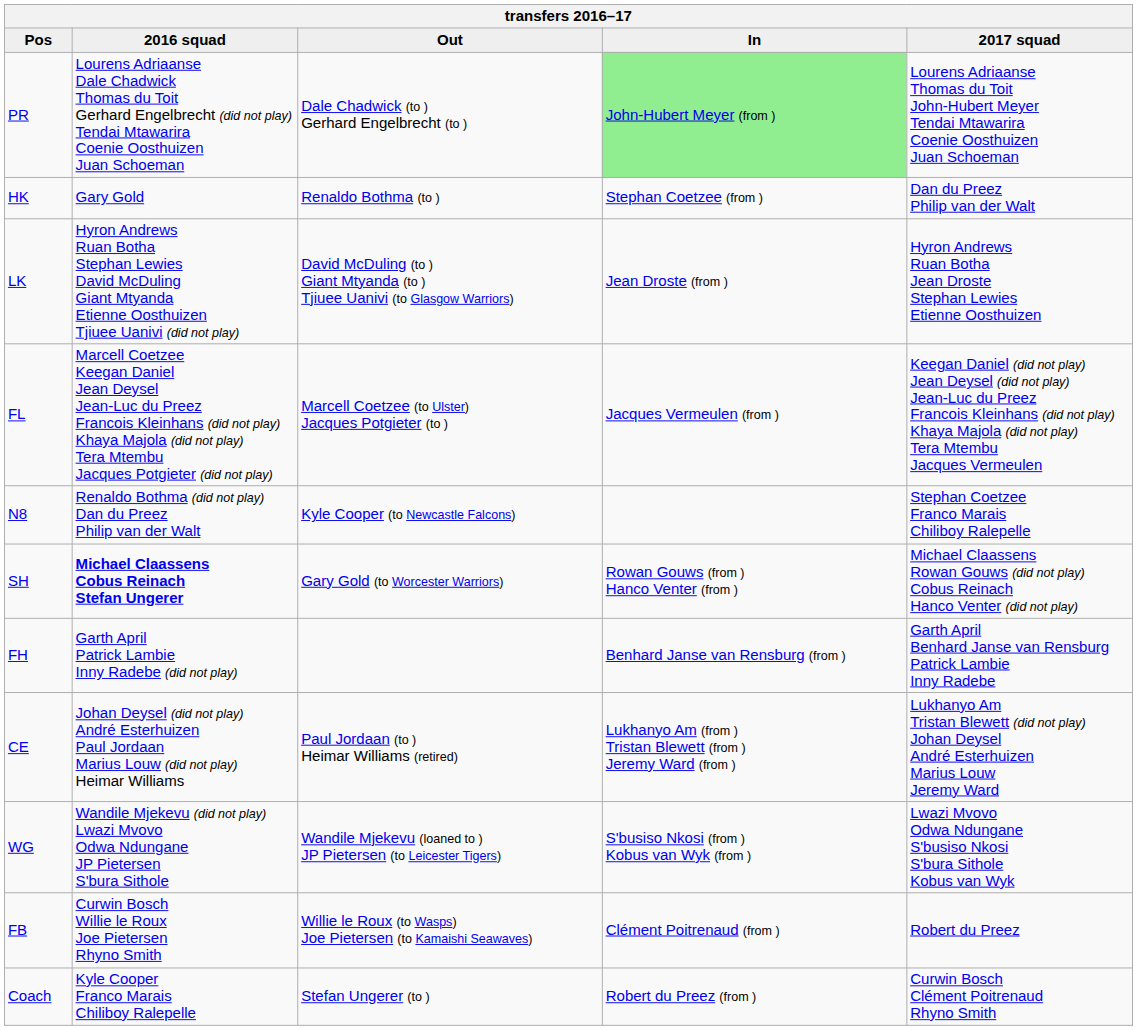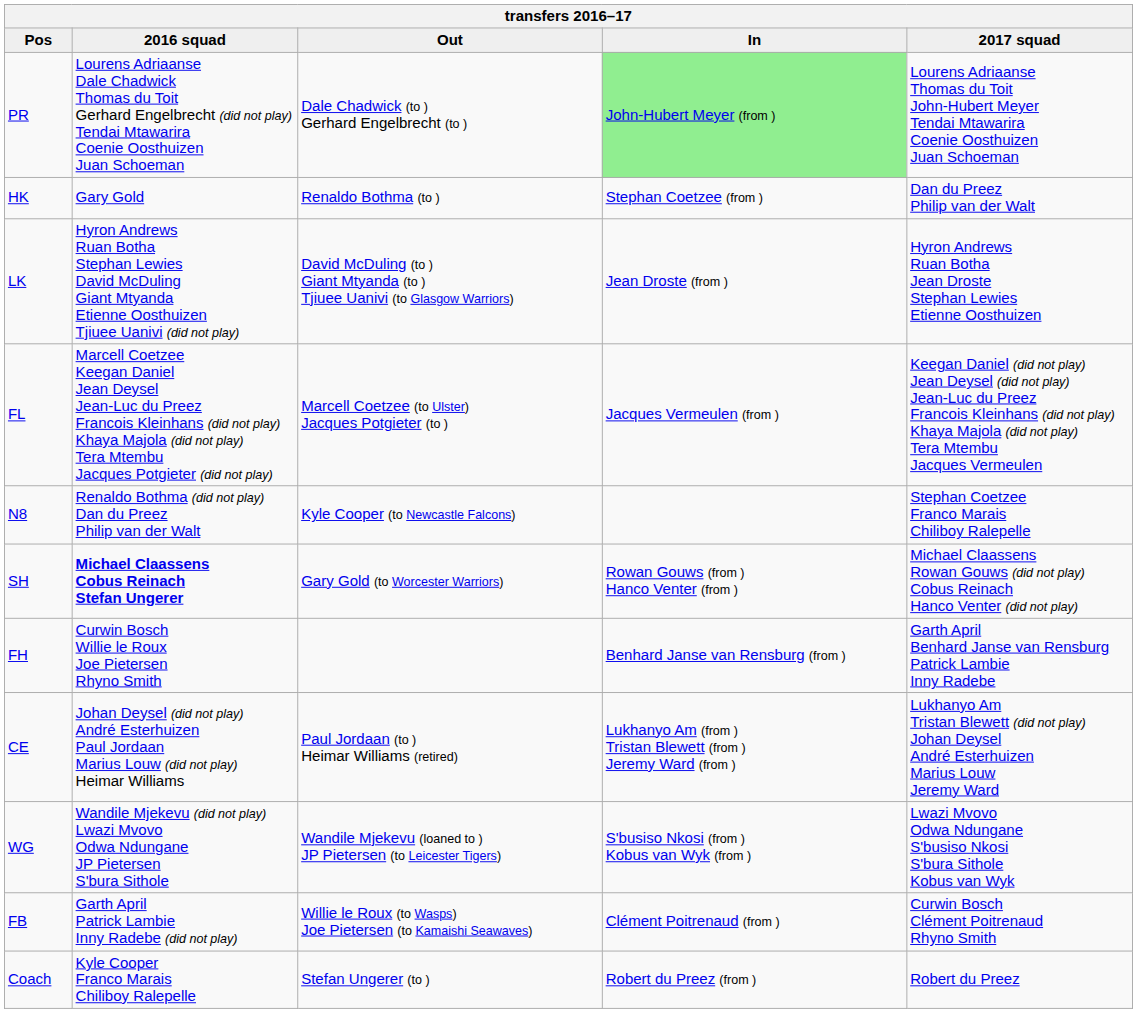(157, 655) Garth April Patrick Lambie Inny Radebe (did not play) -> (122, 655) Curwin Bosch Willie le Roux Joe Pietersen Rhyno Smith
(122, 930) Curwin Bosch Willie le Roux Joe Pietersen Rhyno Smith -> (157, 921) Garth April Patrick Lambie Inny Radebe (did not play)
(965, 930) Robert du Preez -> (977, 921) Curwin Bosch Clément Poitrenaud Rhyno Smith
(977, 996) Curwin Bosch Clément Poitrenaud Rhyno Smith -> (965, 979) Robert du Preez
